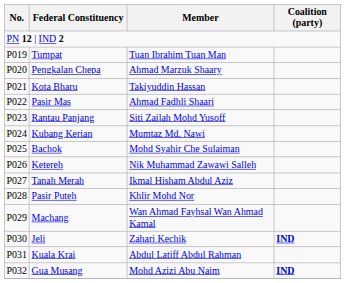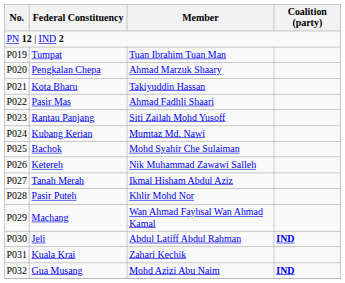(158, 239) Zahari Kechik -> (185, 239) Abdul Latiff Abdul Rahman
(185, 254) Abdul Latiff Abdul Rahman -> (158, 254) Zahari Kechik
